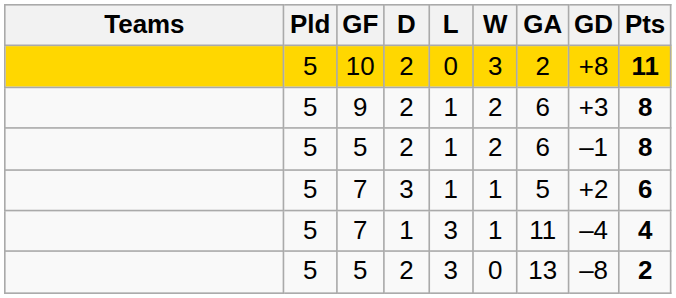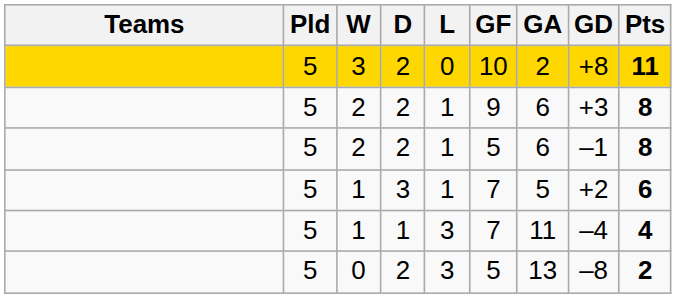columns swapped: (495, 25) <-> (360, 25)
